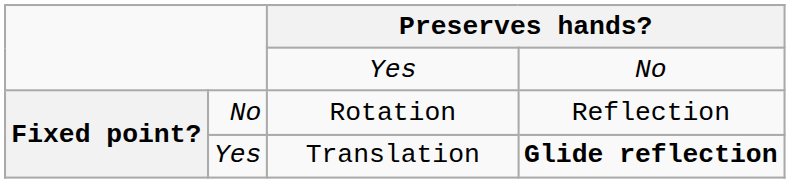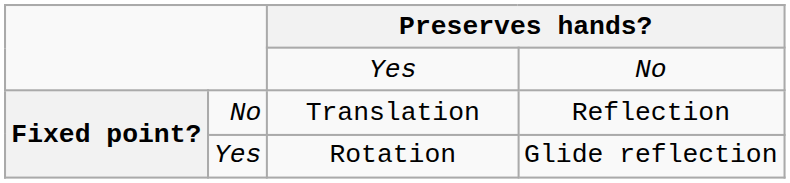(393, 113) Rotation -> (393, 113) Translation
(393, 156) Translation -> (393, 156) Rotation
(651, 156) bold -> (651, 156) normal
